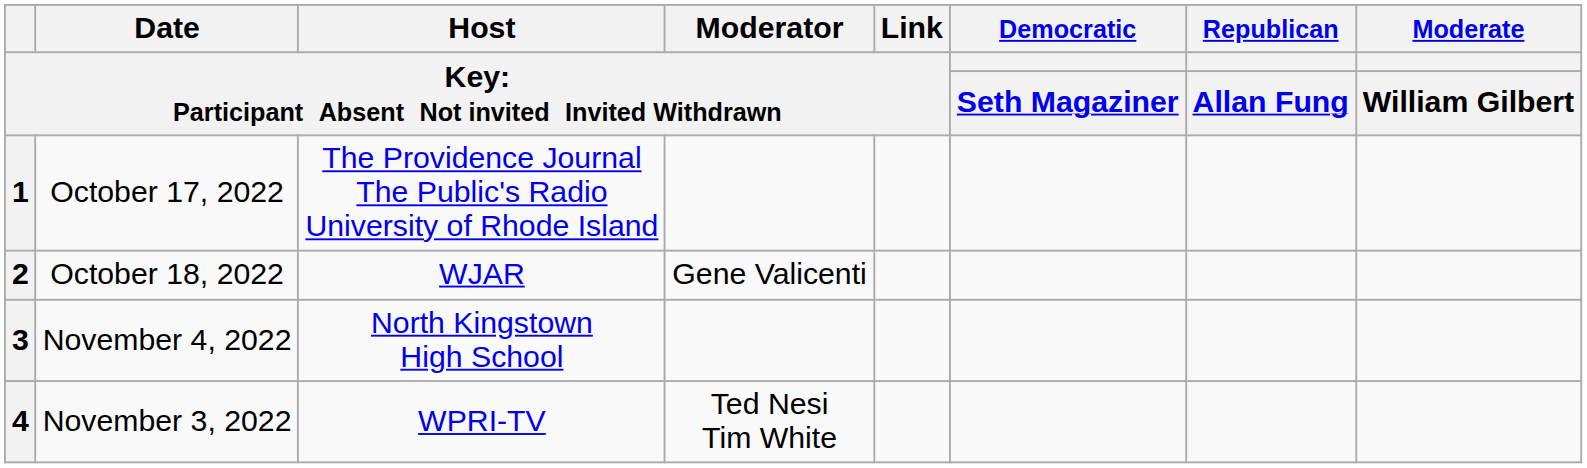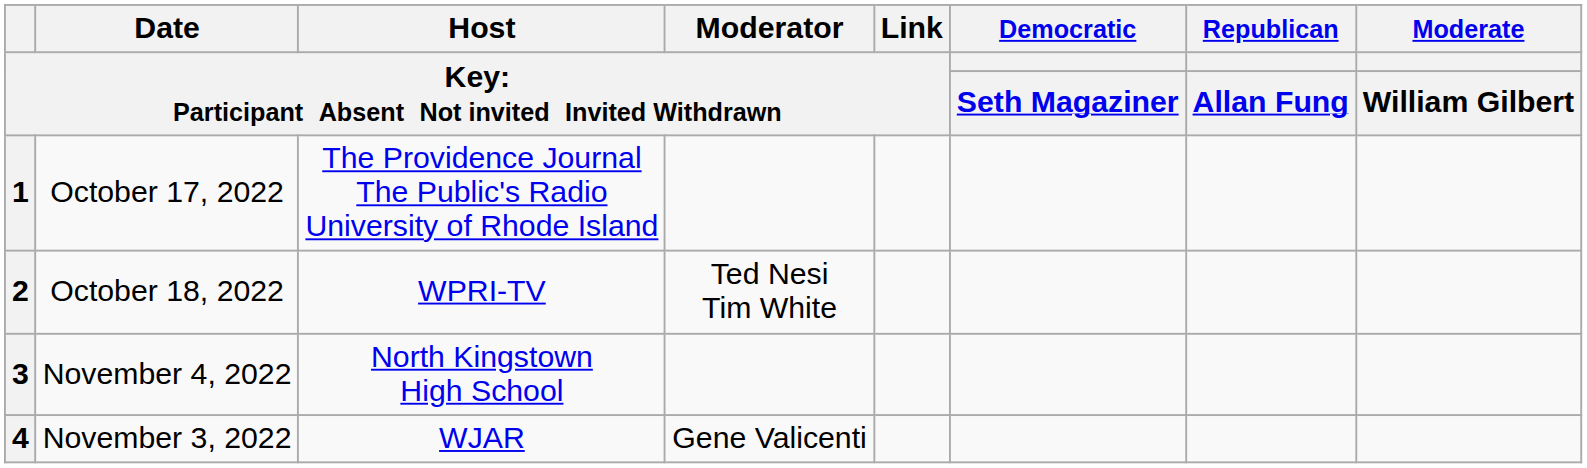(482, 274) WJAR -> (482, 291) WPRI-TV
(770, 274) Gene Valicenti -> (770, 291) Ted Nesi Tim White
(482, 421) WPRI-TV -> (482, 438) WJAR
(770, 421) Ted Nesi Tim White -> (770, 438) Gene Valicenti
